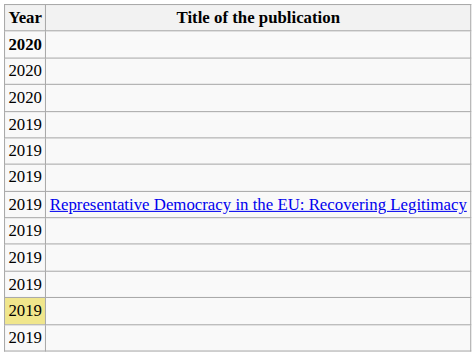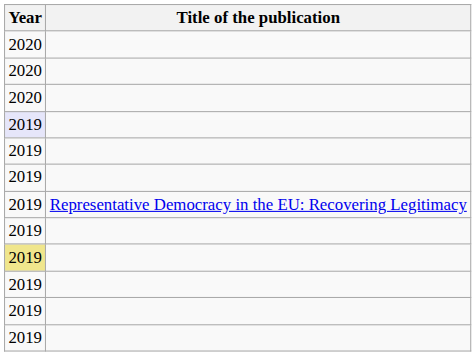(25, 44) bold -> (25, 44) normal
(25, 124) no background -> (25, 124) lavender background
(25, 257) no background -> (25, 257) khaki background
(25, 310) khaki background -> (25, 310) no background
